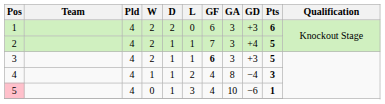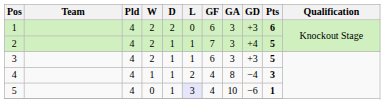(212, 59) bold -> (212, 59) normal
(14, 91) pink background -> (14, 91) no background
(192, 91) no background -> (192, 91) lavender background
